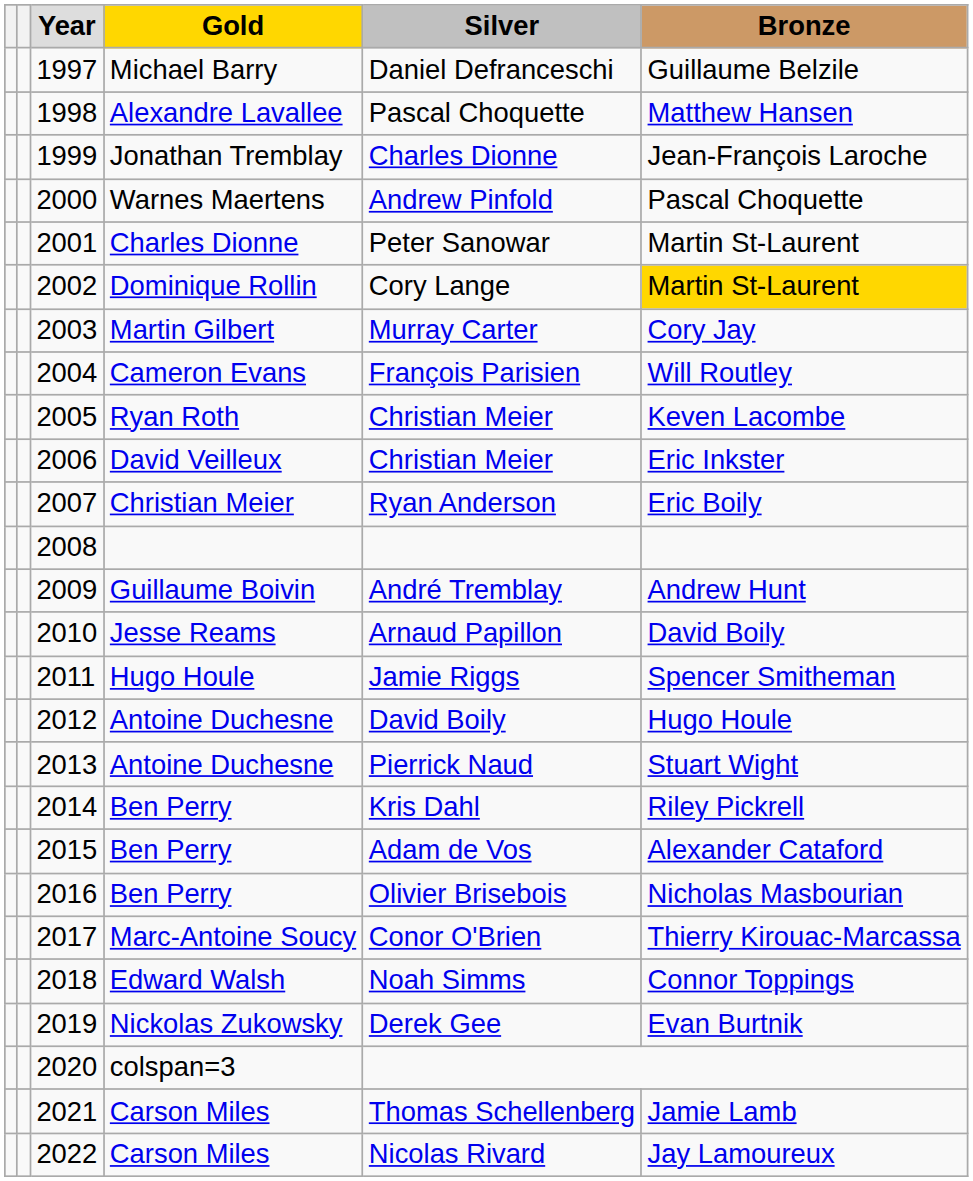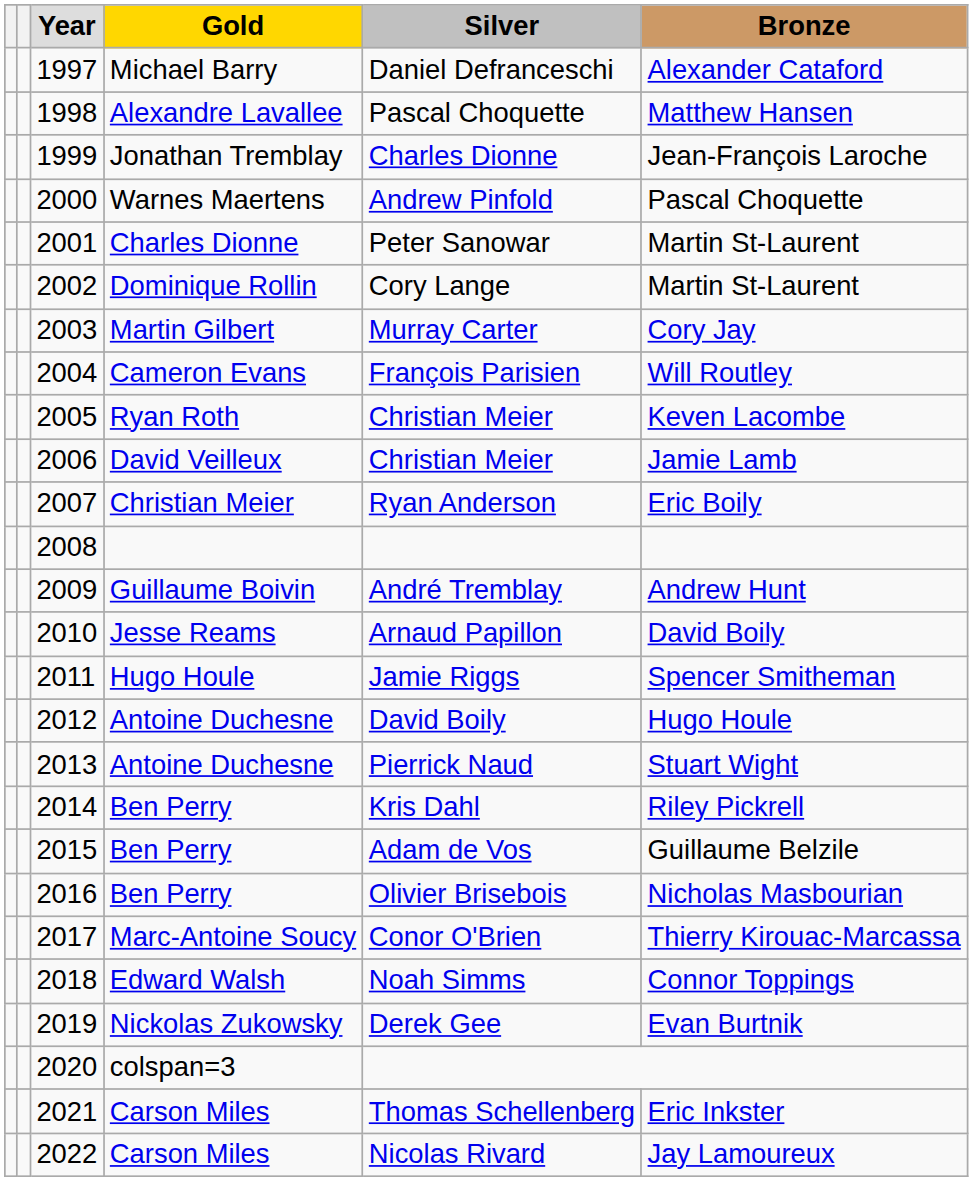(753, 69) Guillaume Belzile -> (765, 69) Alexander Cataford
(753, 286) gold background -> (753, 286) no background
(716, 460) Eric Inkster -> (722, 460) Jamie Lamb
(765, 850) Alexander Cataford -> (753, 850) Guillaume Belzile
(722, 1110) Jamie Lamb -> (716, 1110) Eric Inkster
